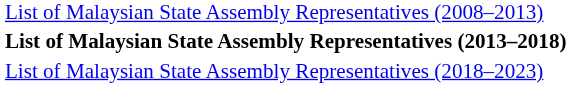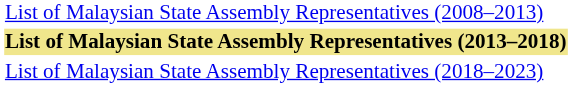(286, 41) no background -> (286, 41) khaki background
